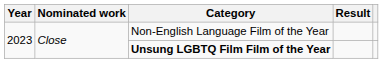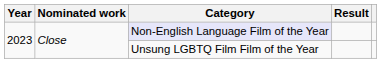(230, 31) no background -> (230, 31) lavender background
(231, 49) bold -> (225, 49) normal
